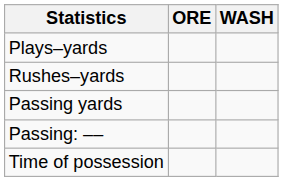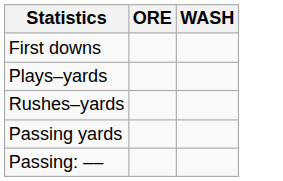+ row: (55, 47)
- row: (86, 162)
